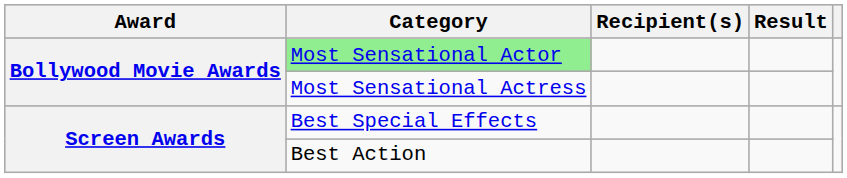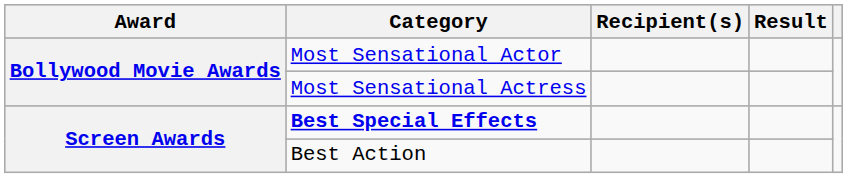(426, 55) lightgreen background -> (426, 55) no background
(414, 122) normal -> (414, 122) bold
